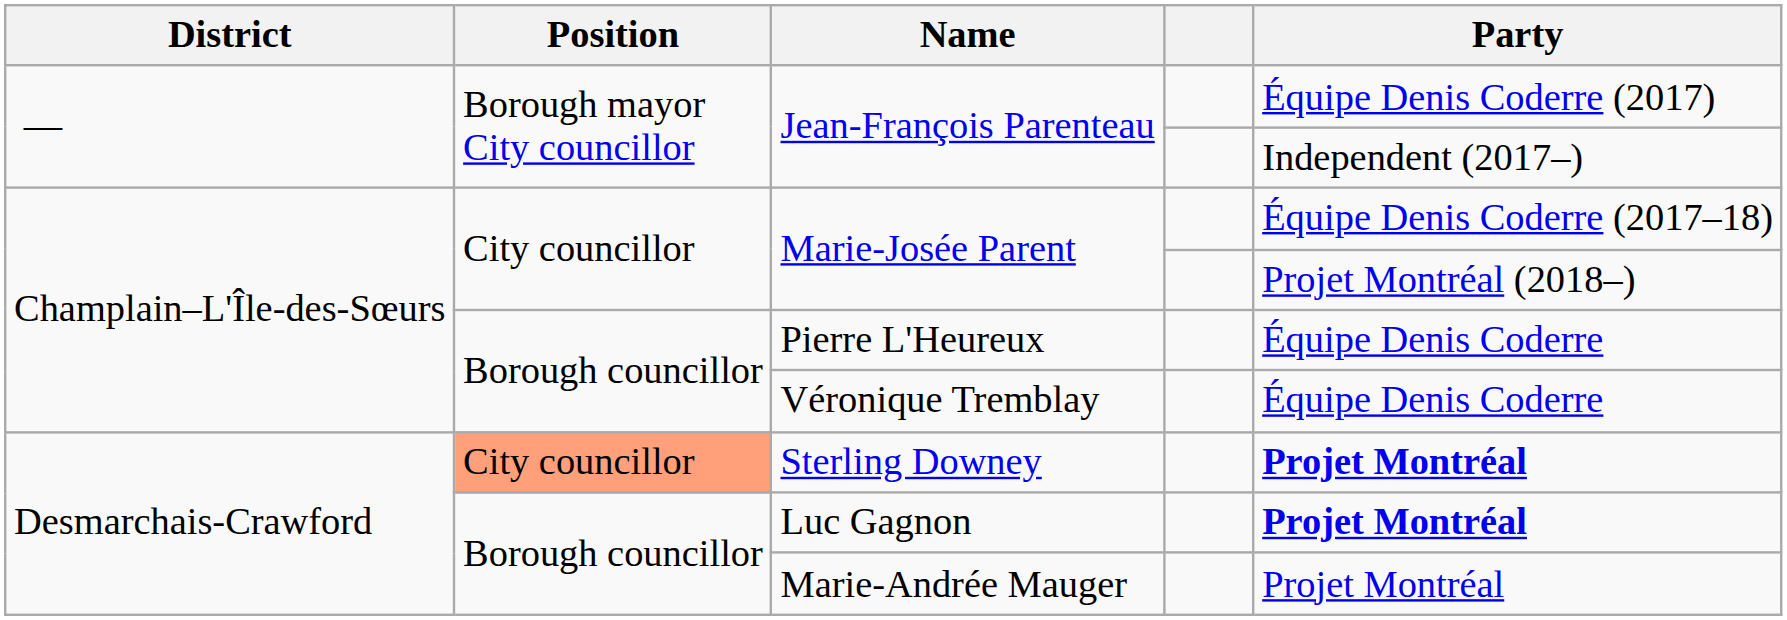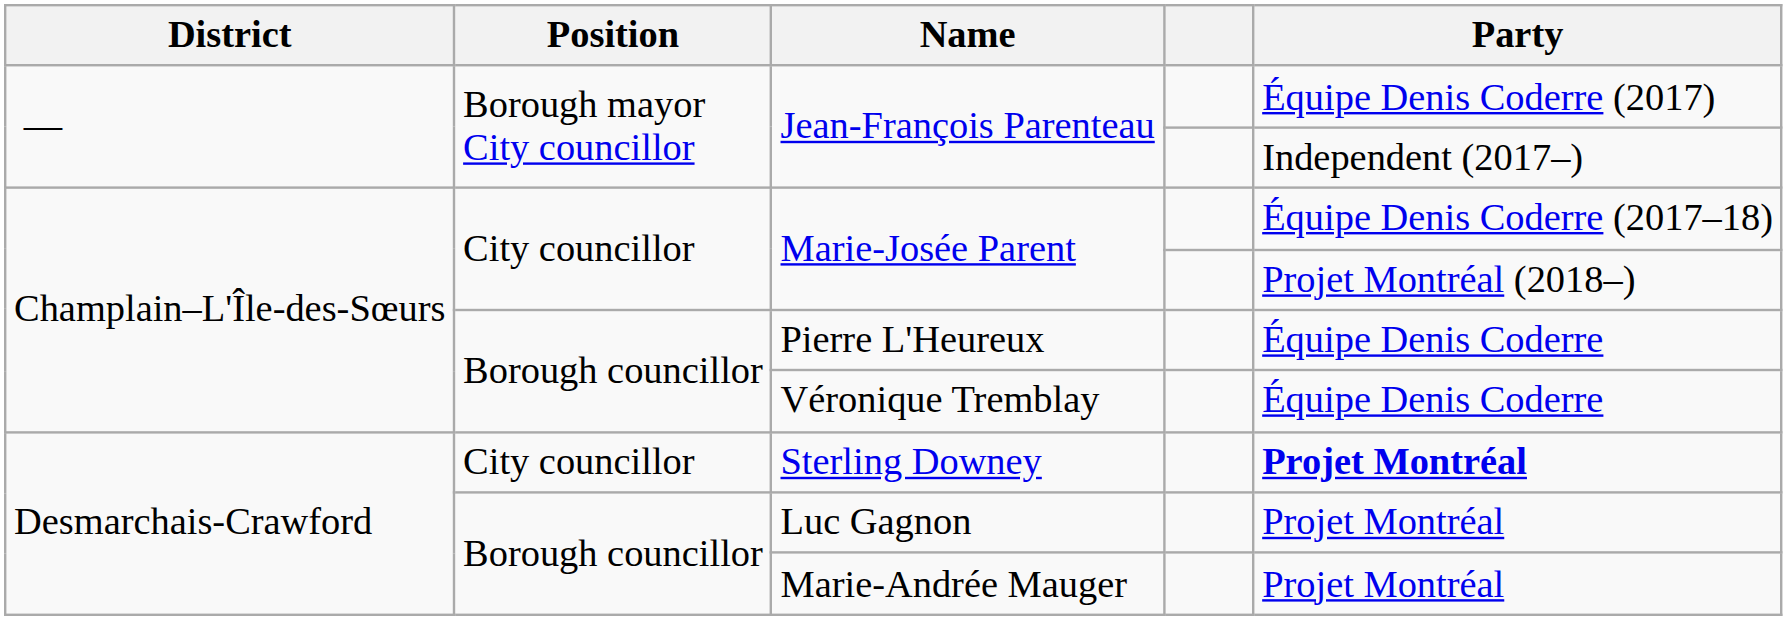(579, 461) lightsalmon background -> (579, 461) no background
(1395, 522) bold -> (1383, 522) normal
